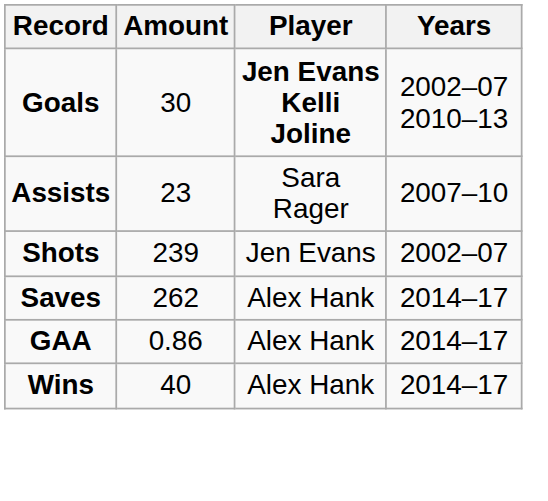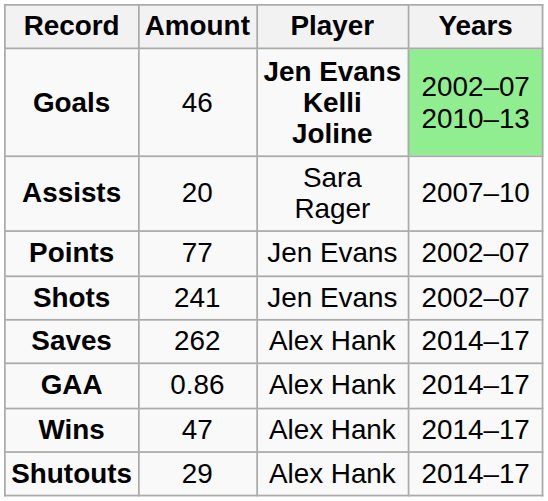(176, 102) 30 -> (197, 102) 46
(454, 102) no background -> (476, 102) lightgreen background
(176, 193) 23 -> (197, 193) 20
+ row: (72, 252)
(176, 252) 239 -> (197, 297) 241
(176, 385) 40 -> (197, 429) 47
+ row: (72, 473)
